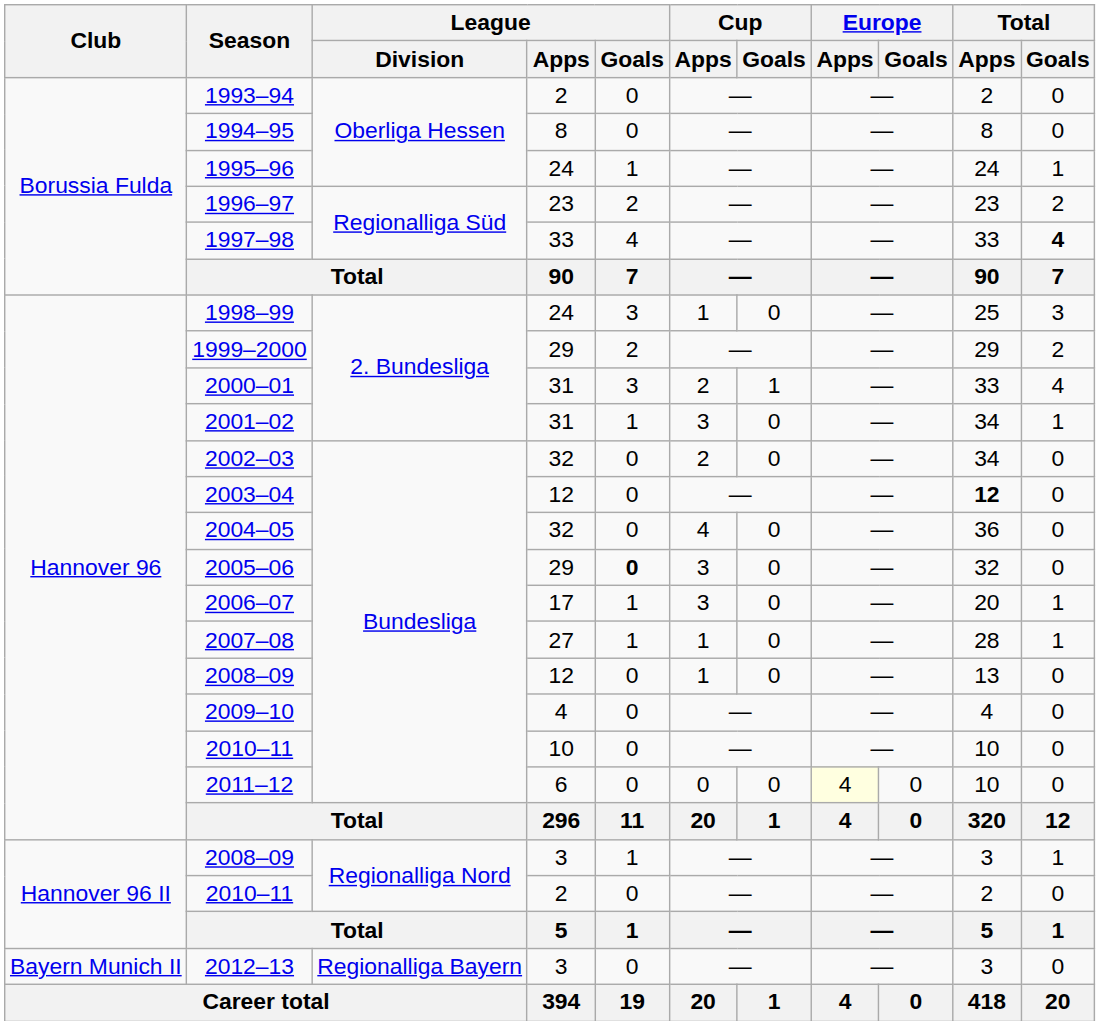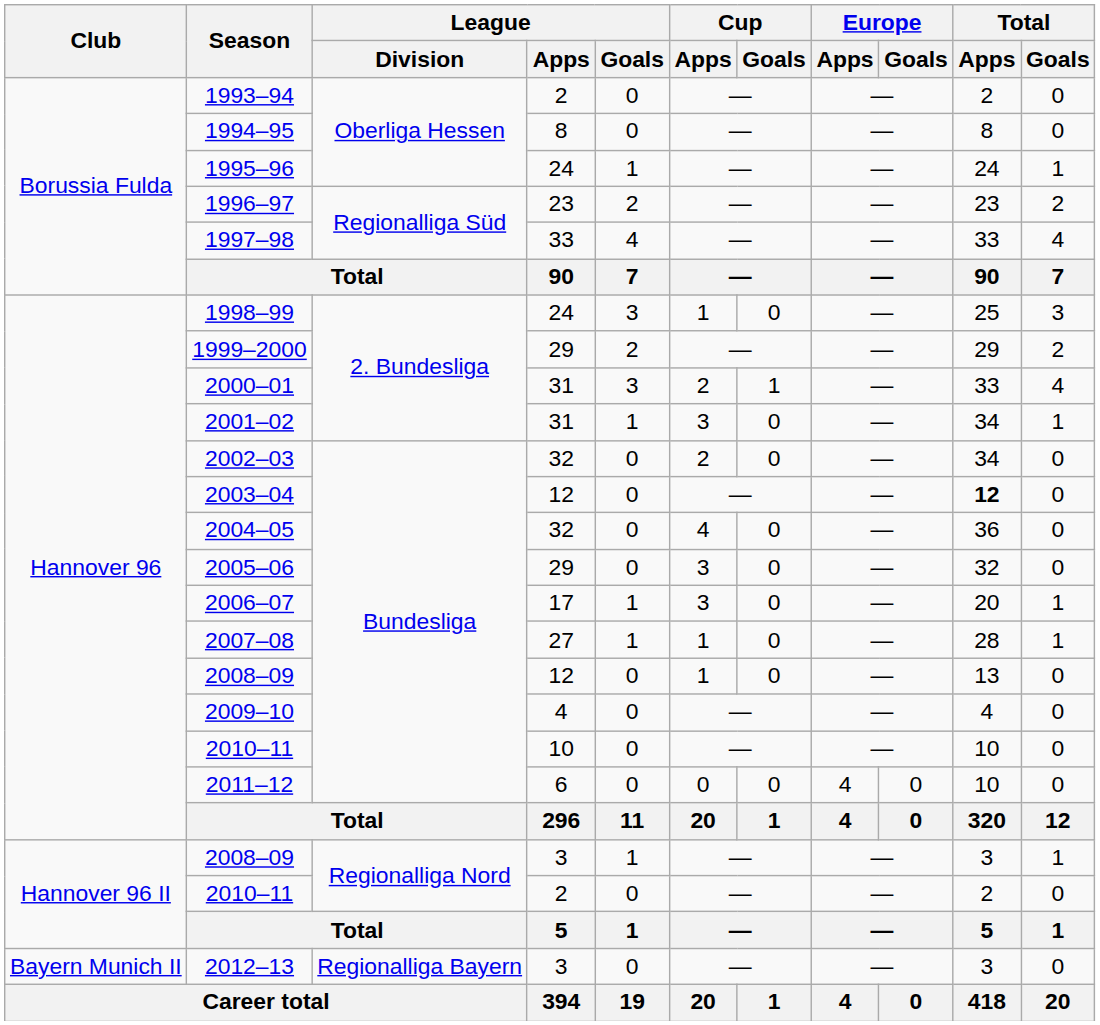(1058, 240) bold -> (1058, 240) normal
(632, 566) bold -> (632, 566) normal
(845, 784) lightyellow background -> (845, 784) no background
